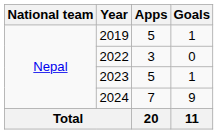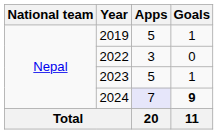(151, 98) no background -> (151, 98) lavender background
(192, 98) normal -> (192, 98) bold
